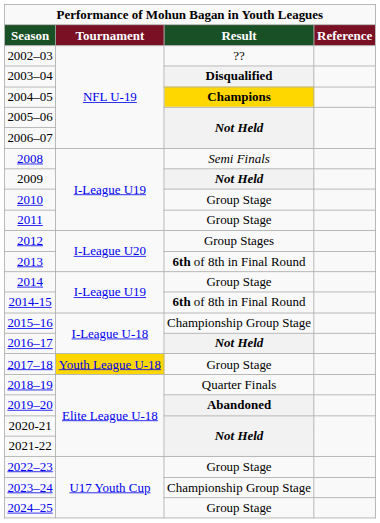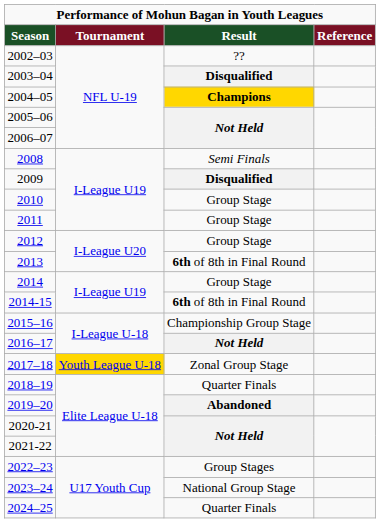(239, 179) Not Held -> (239, 179) Disqualified
(239, 240) Group Stages -> (239, 240) Group Stage
(239, 364) Group Stage -> (239, 364) Zonal Group Stage
(239, 466) Group Stage -> (239, 466) Group Stages
(239, 487) Championship Group Stage -> (239, 487) National Group Stage
(239, 508) Group Stage -> (239, 508) Quarter Finals
